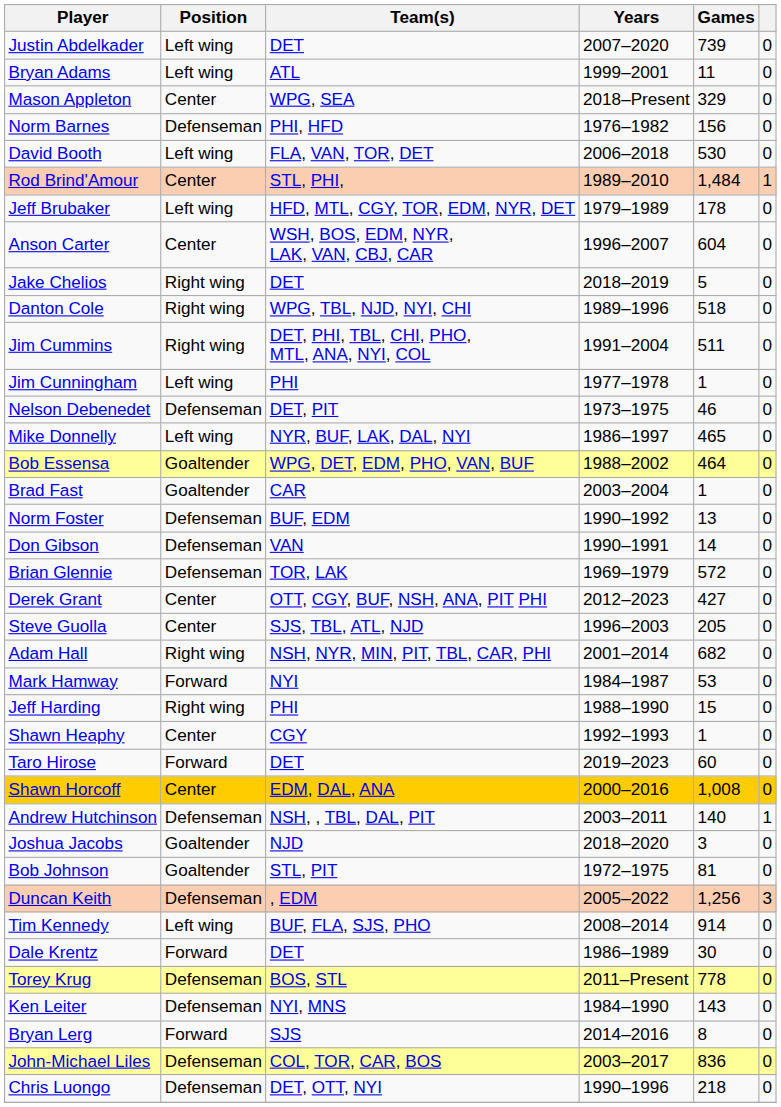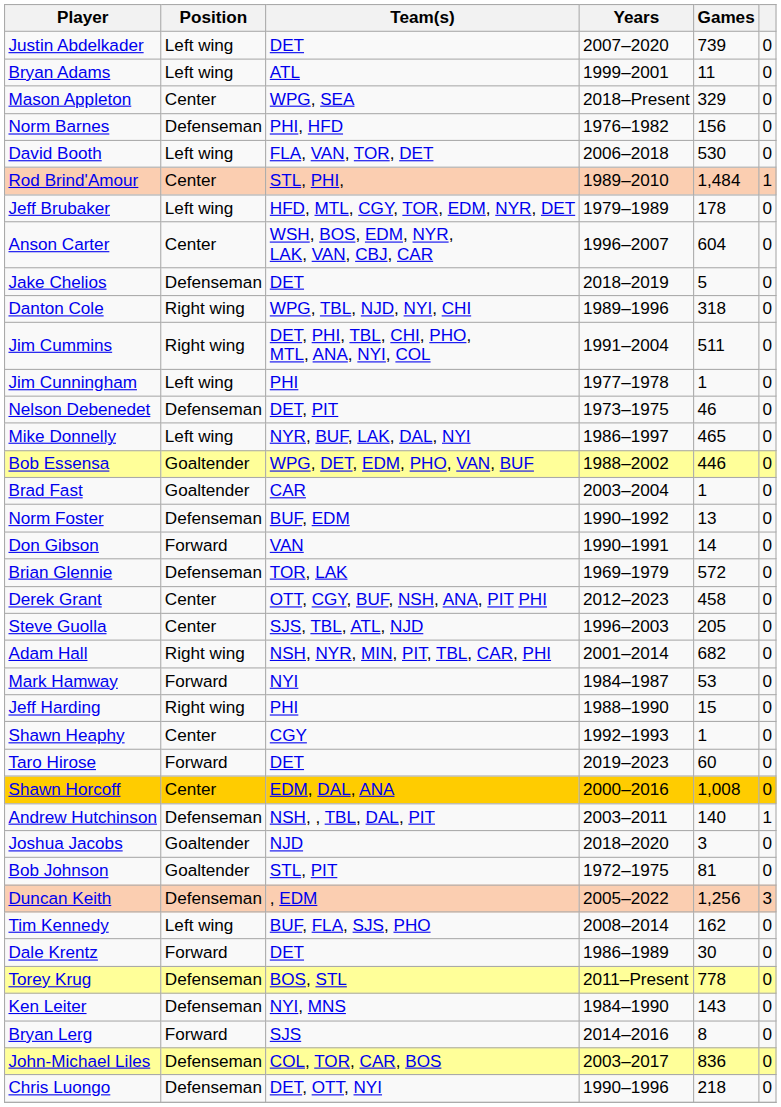(205, 281) Right wing -> (213, 281) Defenseman
(712, 308) 518 -> (712, 308) 318
(712, 463) 464 -> (712, 463) 446
(213, 545) Defenseman -> (196, 545) Forward
(712, 599) 427 -> (712, 599) 458
(712, 925) 914 -> (712, 925) 162
